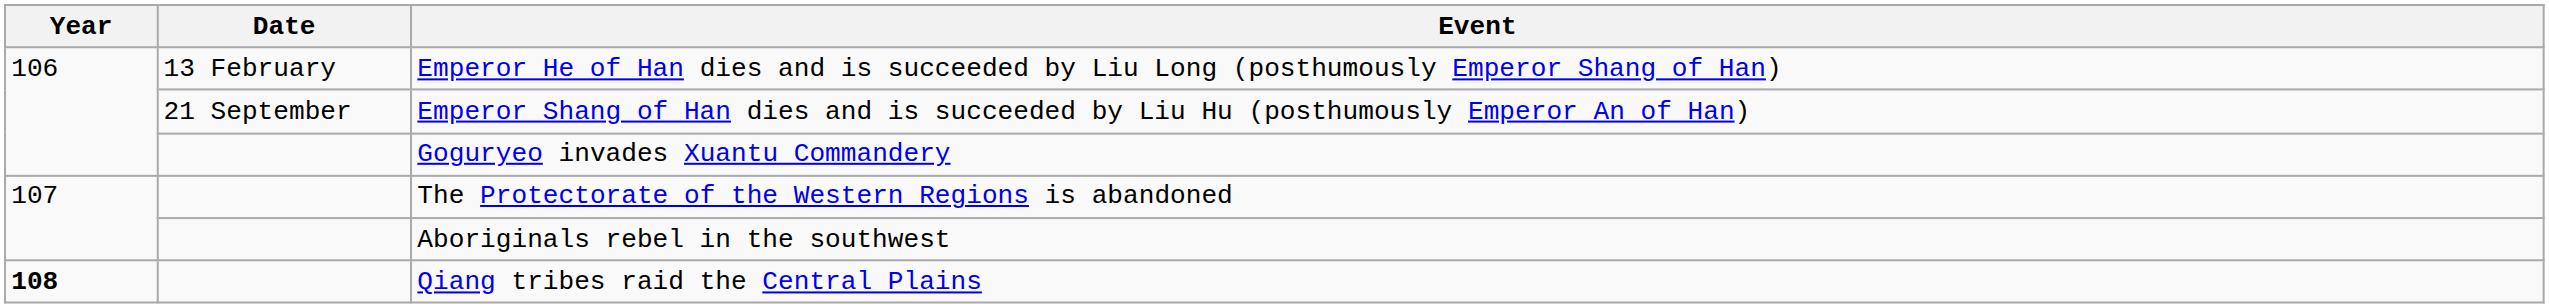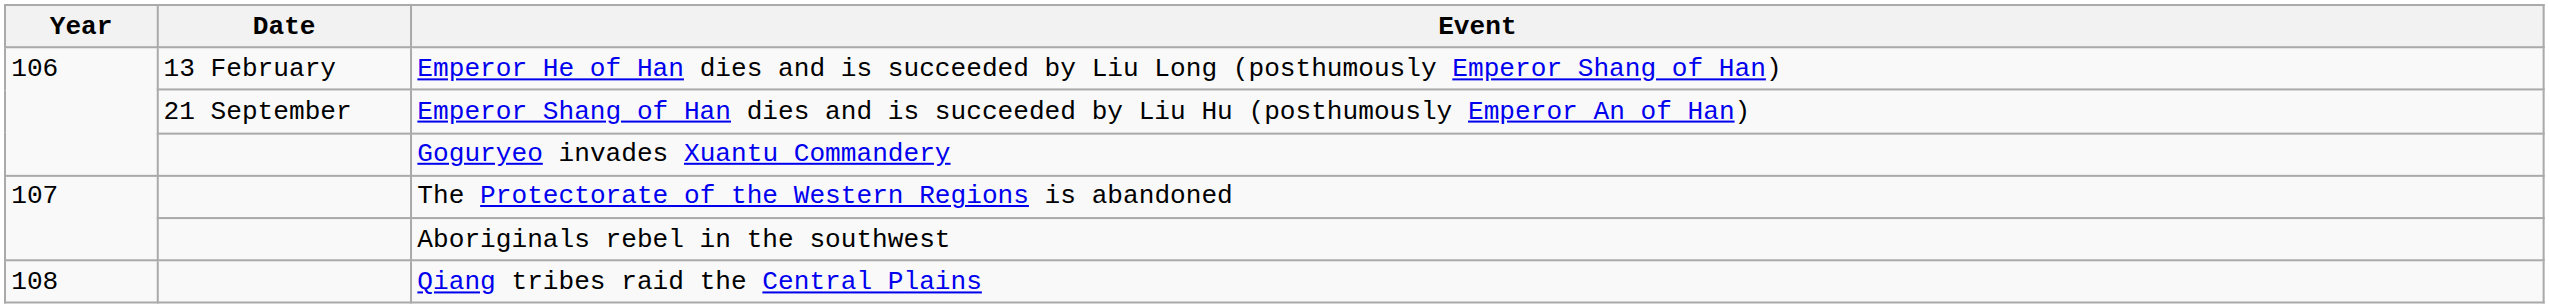(35, 282) bold -> (35, 282) normal
